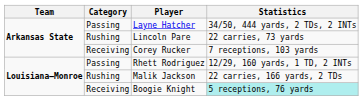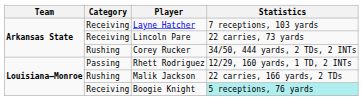(103, 25) Passing -> (108, 25) Receiving
(283, 25) 34/50, 444 yards, 2 TDs, 2 INTs -> (263, 25) 7 receptions, 103 yards
(103, 38) Rushing -> (108, 38) Receiving
(108, 50) Receiving -> (103, 50) Rushing
(263, 50) 7 receptions, 103 yards -> (283, 50) 34/50, 444 yards, 2 TDs, 2 INTs
